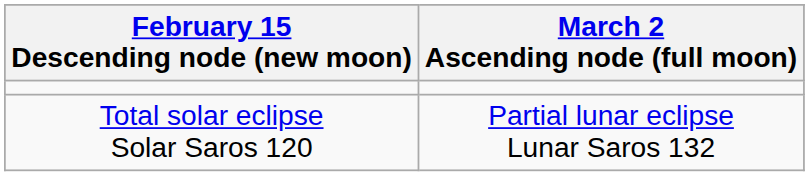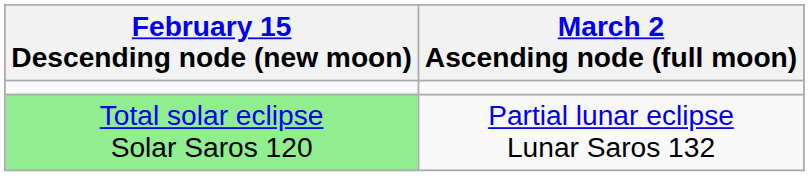(212, 131) no background -> (212, 131) lightgreen background
